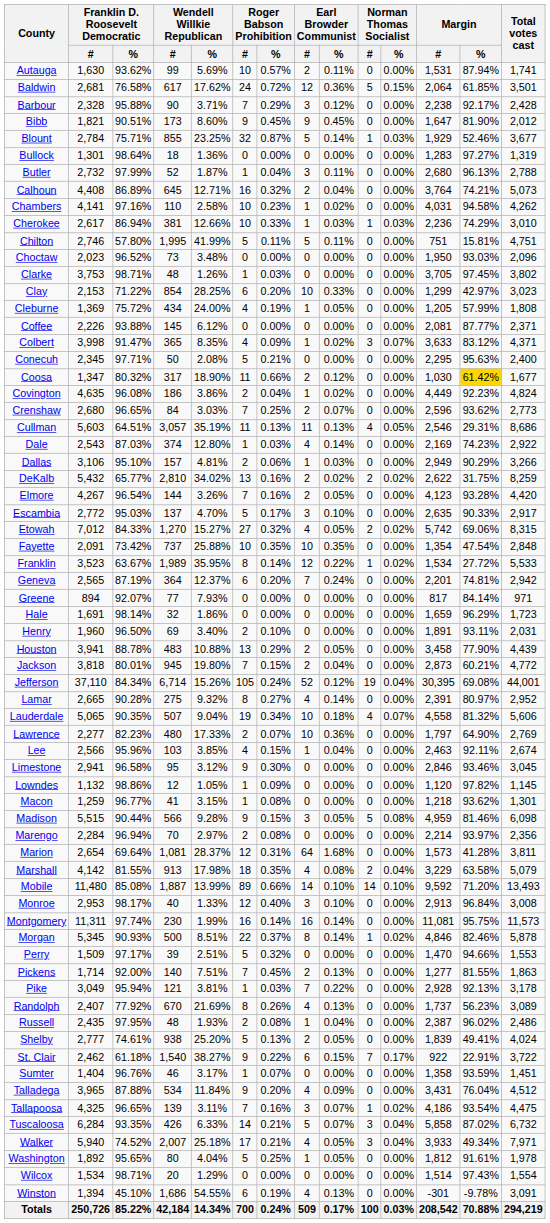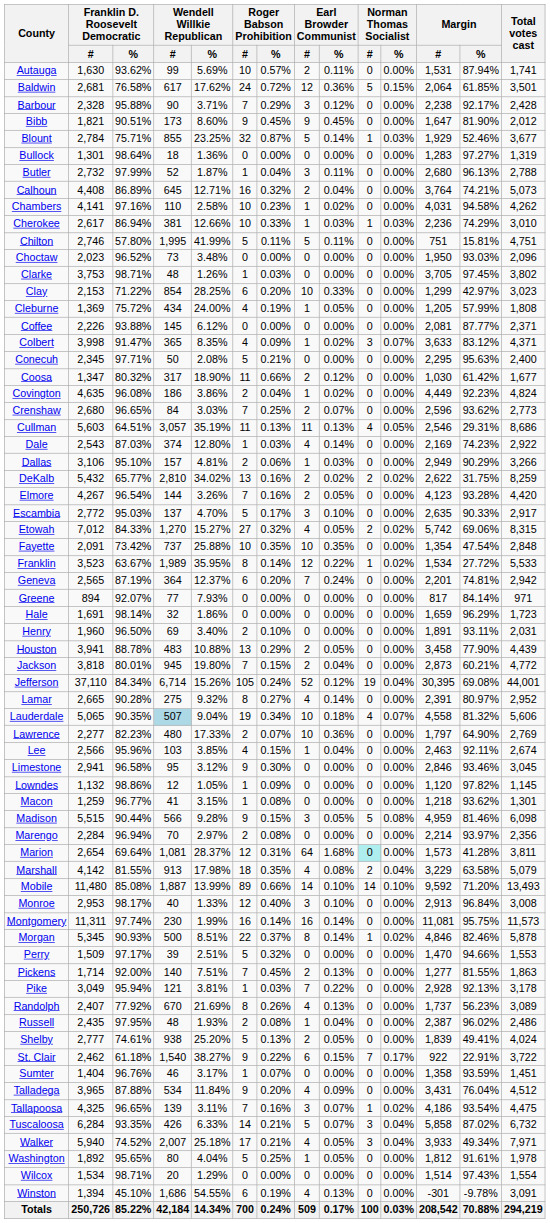(481, 377) gold background -> (481, 377) no background
(173, 717) no background -> (173, 717) lightblue background
(370, 853) no background -> (370, 853) paleturquoise background
